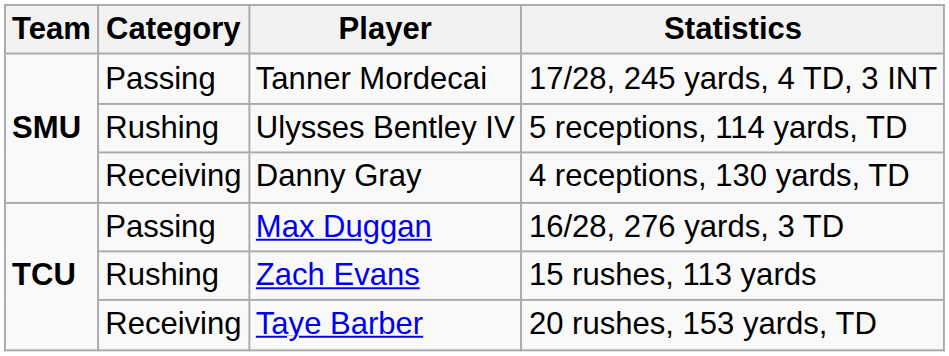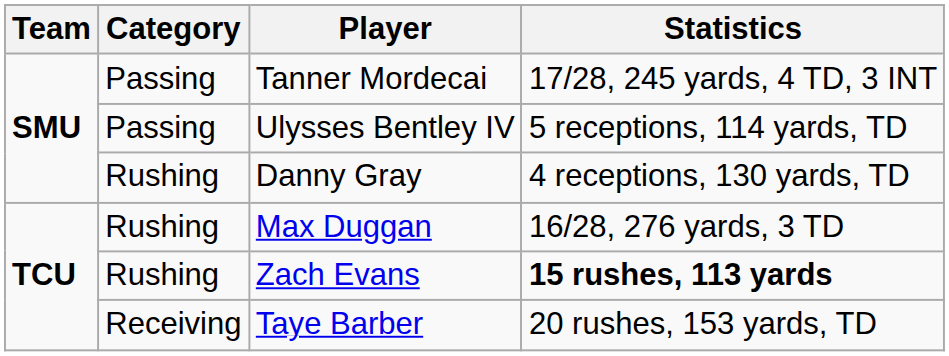(162, 127) Rushing -> (160, 127) Passing
(173, 176) Receiving -> (162, 176) Rushing
(160, 226) Passing -> (162, 226) Rushing
(673, 275) normal -> (681, 275) bold
